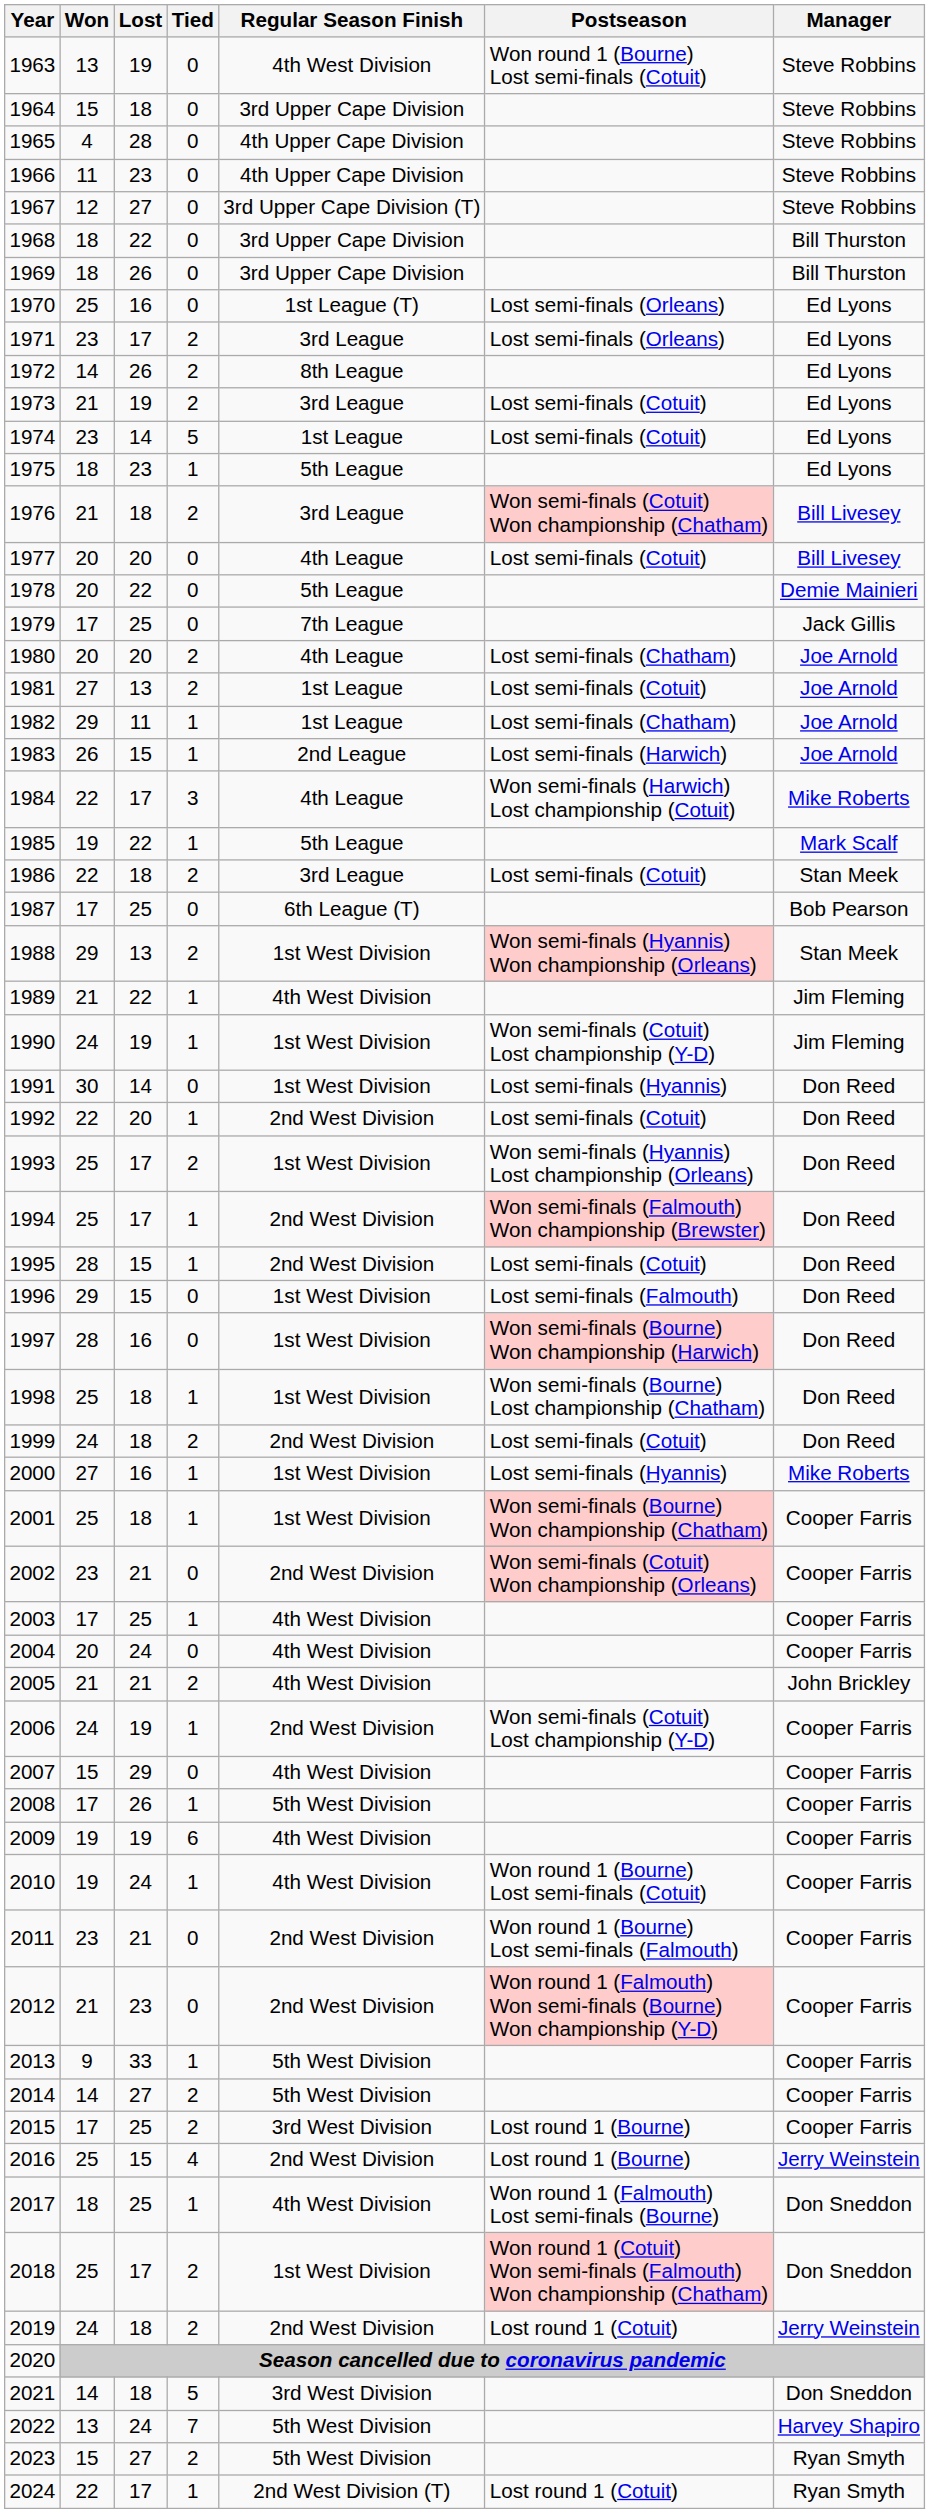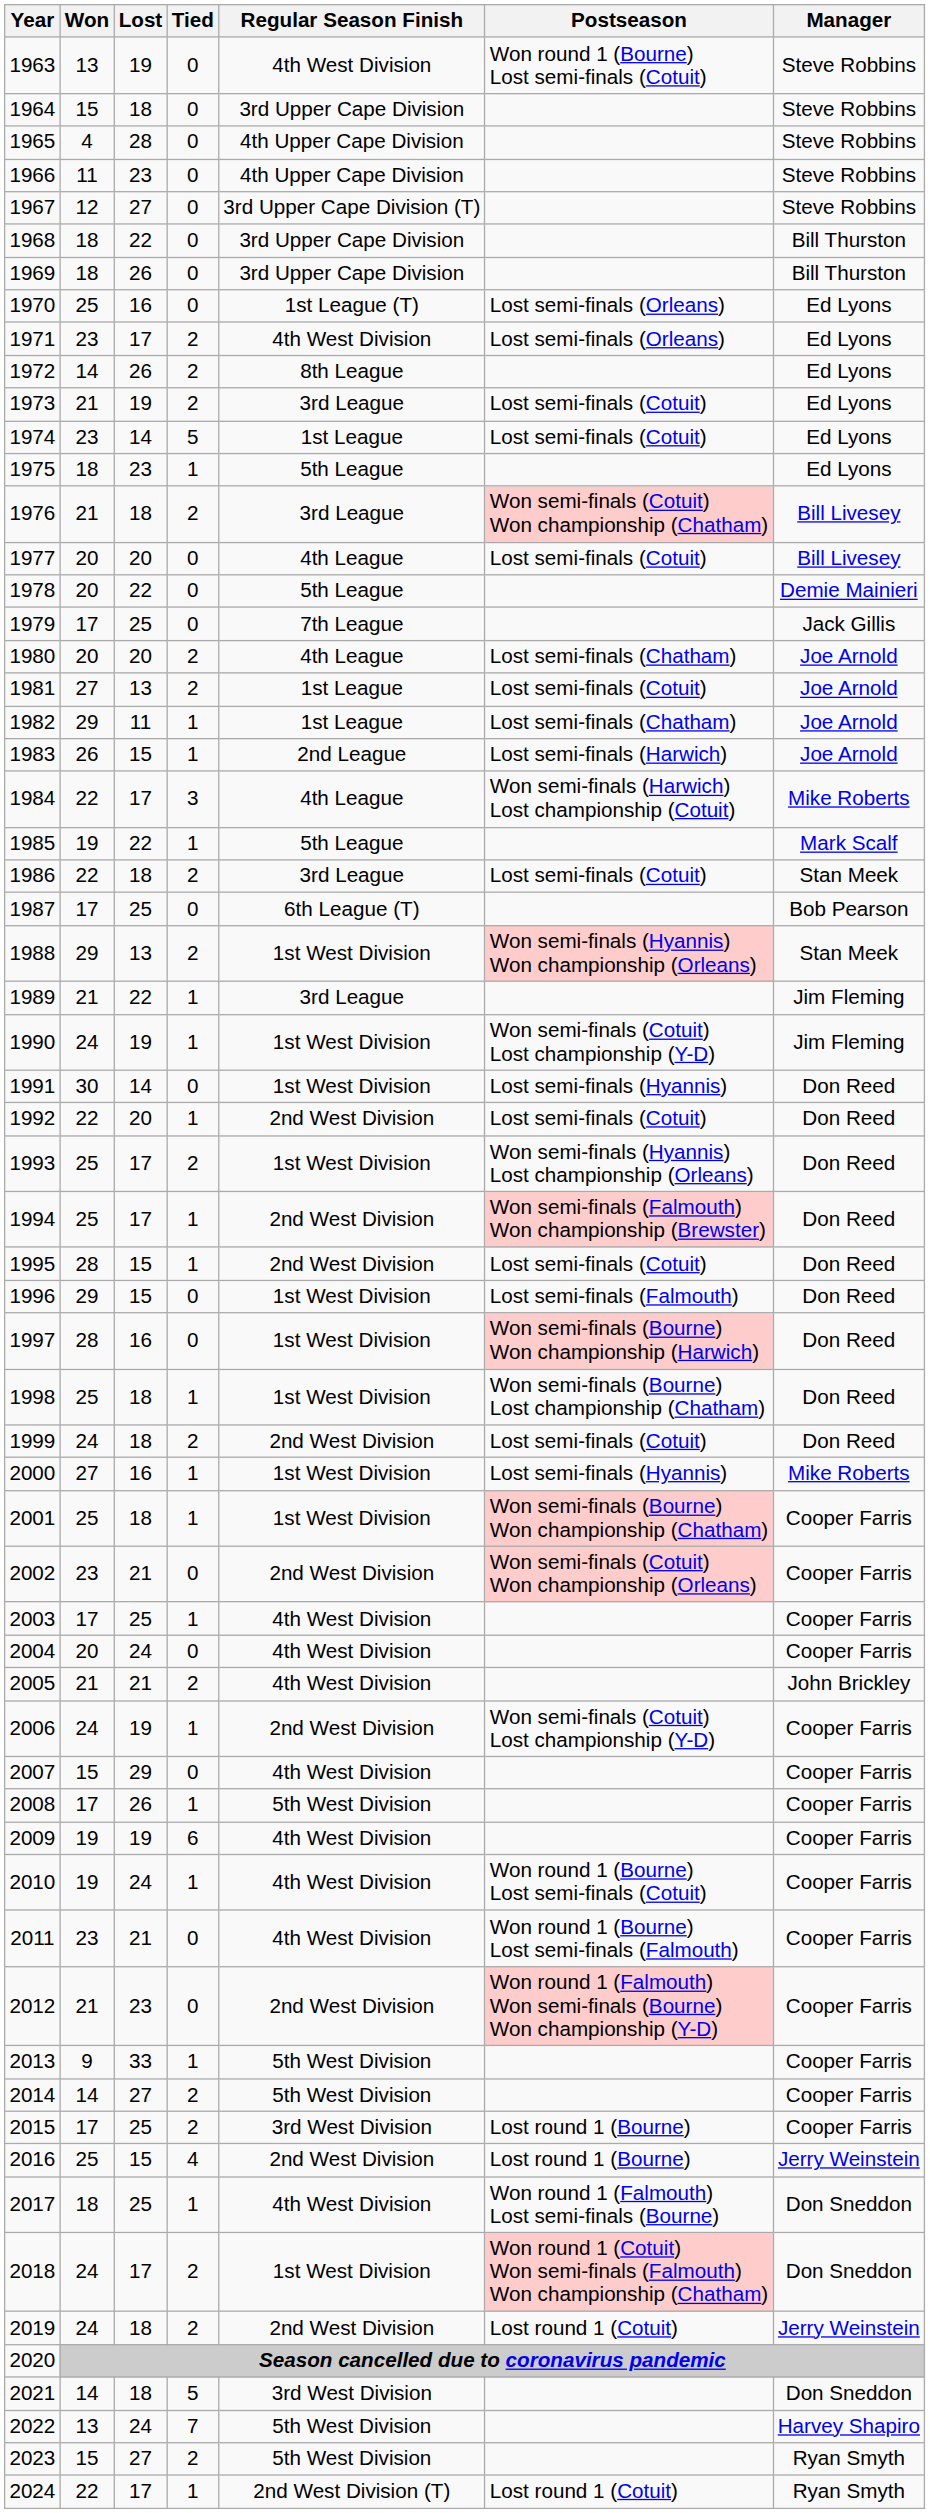(352, 338) 3rd League -> (352, 338) 4th West Division
(352, 997) 4th West Division -> (352, 997) 3rd League
(352, 1938) 2nd West Division -> (352, 1938) 4th West Division
(87, 2271) 25 -> (87, 2271) 24
